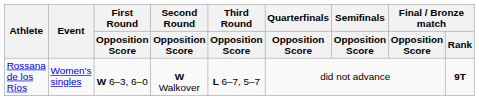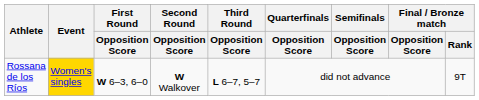(71, 77) no background -> (71, 77) gold background
(460, 77) bold -> (460, 77) normal
